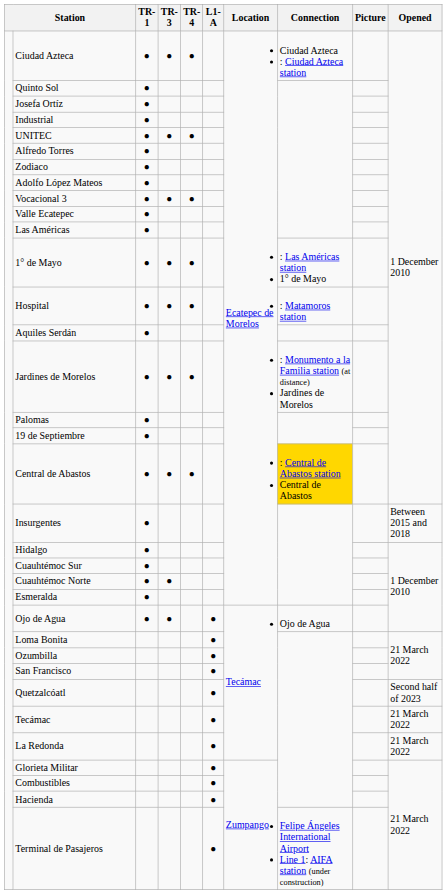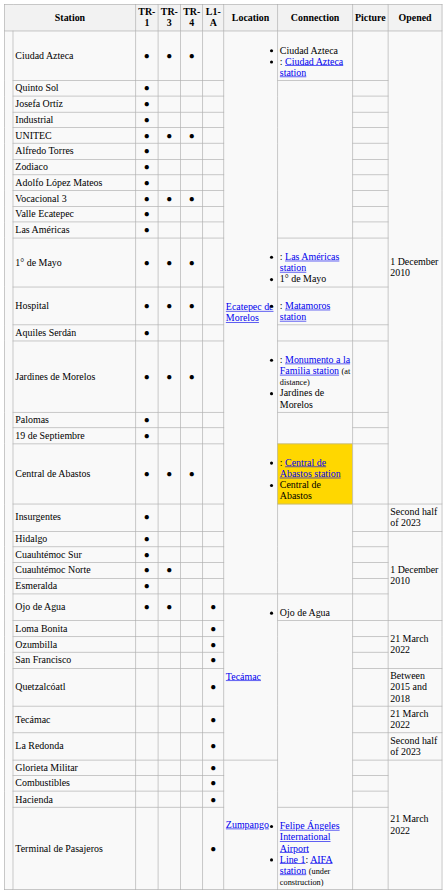(409, 523) Between 2015 and 2018 -> (414, 517) Second half of 2023
(414, 692) Second half of 2023 -> (409, 687) Between 2015 and 2018
(409, 746) 21 March 2022 -> (414, 746) Second half of 2023
